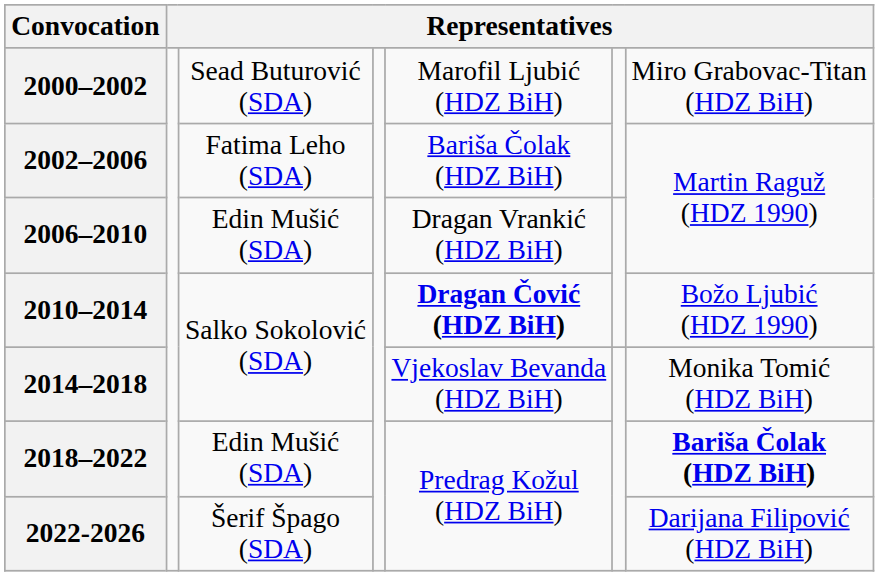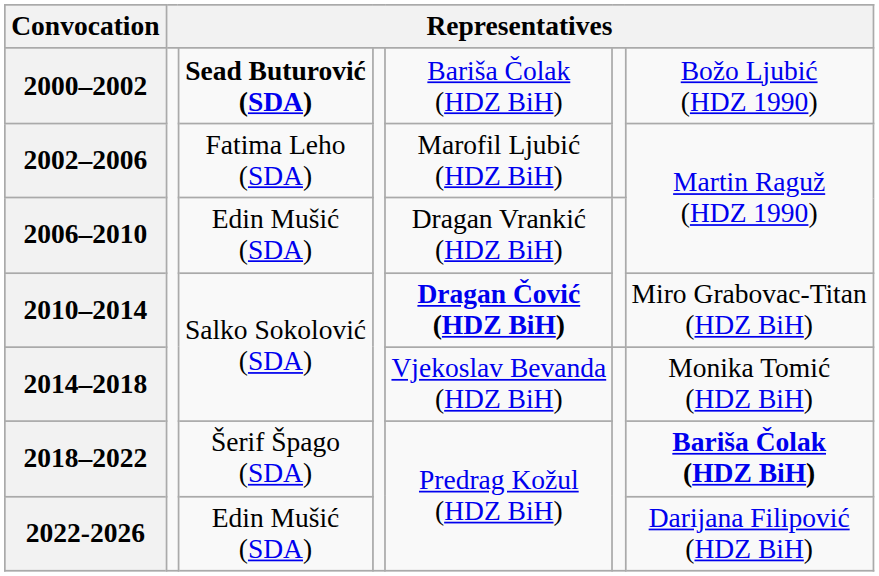(275, 85) normal -> (275, 85) bold
(499, 85) Marofil Ljubić (HDZ BiH) -> (499, 85) Bariša Čolak (HDZ BiH)
(749, 85) Miro Grabovac-Titan (HDZ BiH) -> (749, 85) Božo Ljubić (HDZ 1990)
(499, 160) Bariša Čolak (HDZ BiH) -> (499, 160) Marofil Ljubić (HDZ BiH)
(749, 309) Božo Ljubić (HDZ 1990) -> (749, 309) Miro Grabovac-Titan (HDZ BiH)
(275, 458) Edin Mušić (SDA) -> (275, 458) Šerif Špago (SDA)
(275, 533) Šerif Špago (SDA) -> (275, 533) Edin Mušić (SDA)
